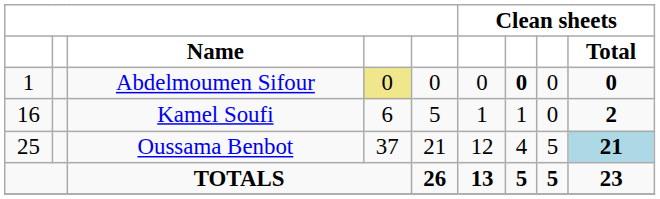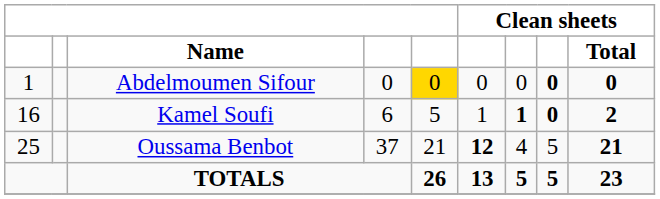(387, 83) khaki background -> (387, 83) no background
(435, 83) no background -> (435, 83) gold background
(521, 83) bold -> (521, 83) normal
(553, 83) normal -> (553, 83) bold
(521, 115) normal -> (521, 115) bold
(553, 115) normal -> (553, 115) bold
(482, 146) normal -> (482, 146) bold
(611, 146) lightblue background -> (611, 146) no background
